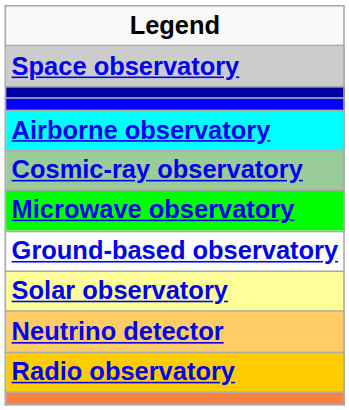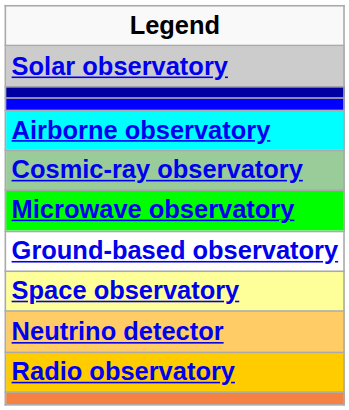(125, 65) Space observatory -> (120, 65) Solar observatory
(120, 291) Solar observatory -> (125, 291) Space observatory
